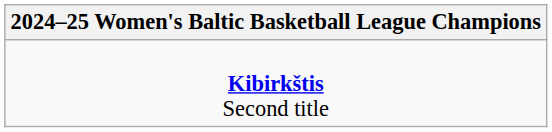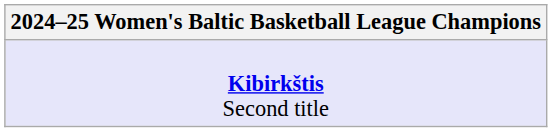(276, 95) no background -> (276, 95) lavender background
